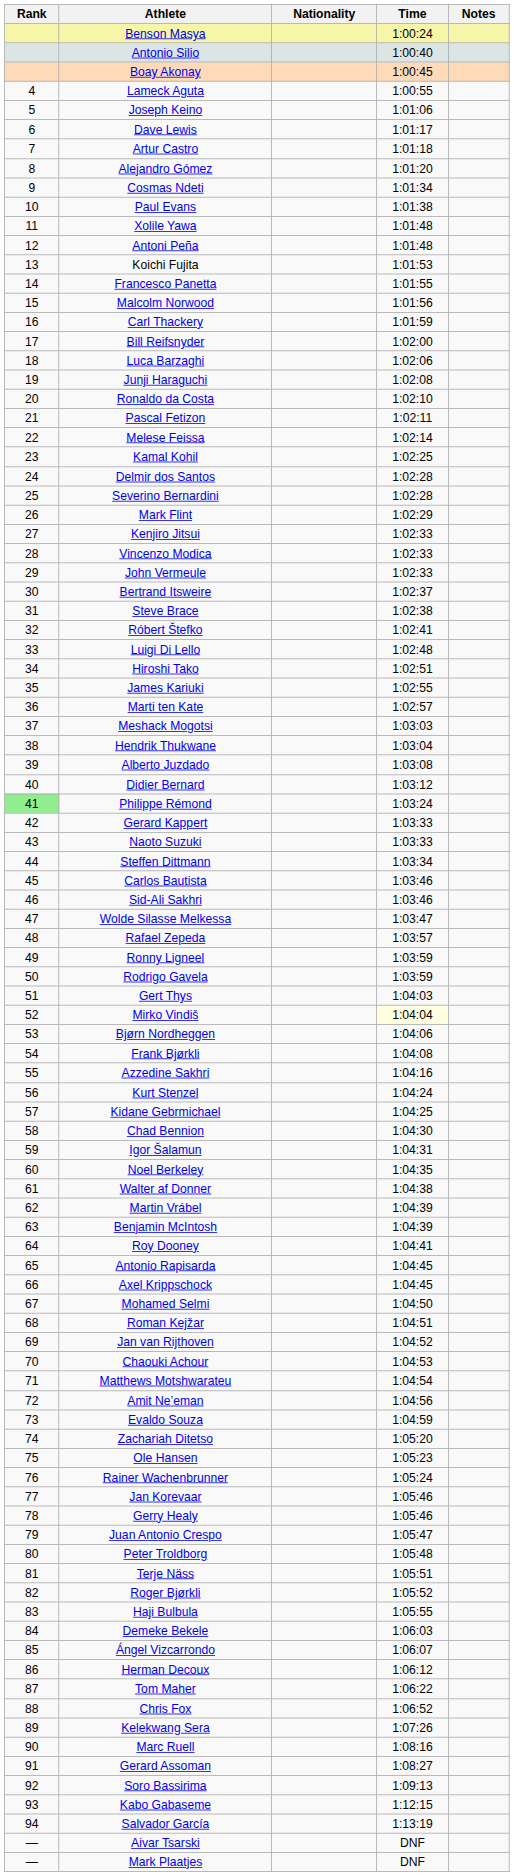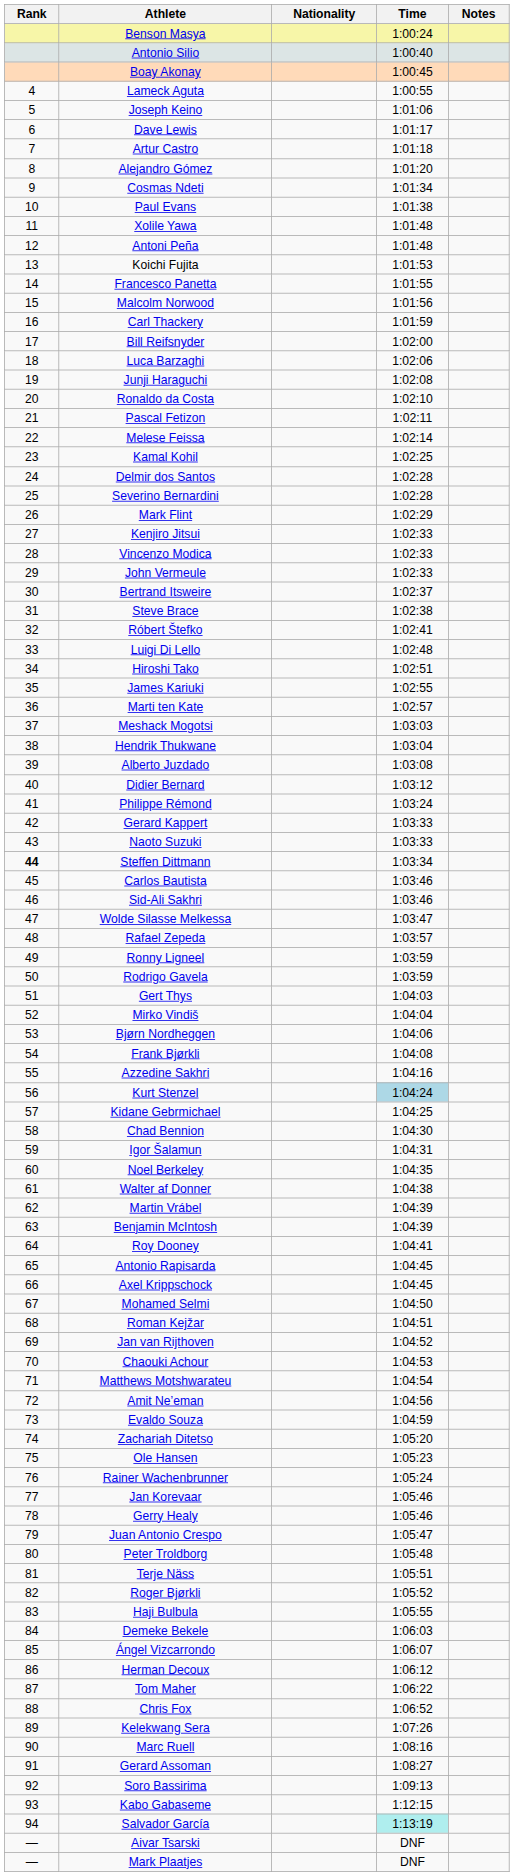(32, 803) lightgreen background -> (32, 803) no background
(32, 861) normal -> (32, 861) bold
(412, 1015) lightyellow background -> (412, 1015) no background
(412, 1092) no background -> (412, 1092) lightblue background
(412, 1824) no background -> (412, 1824) paleturquoise background
